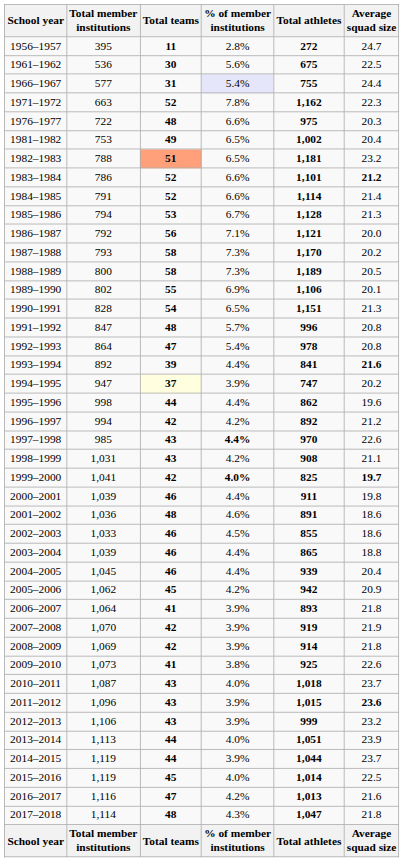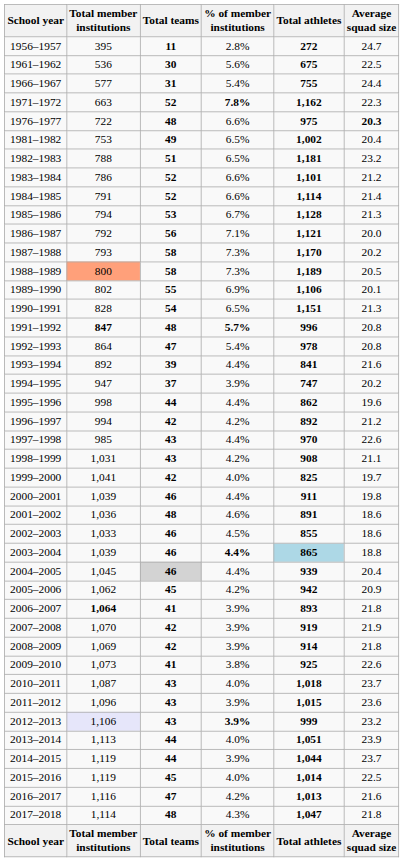(238, 83) lavender background -> (238, 83) no background
(238, 102) normal -> (238, 102) bold
(372, 121) normal -> (372, 121) bold
(171, 159) lightsalmon background -> (171, 159) no background
(372, 177) bold -> (372, 177) normal
(103, 271) no background -> (103, 271) lightsalmon background
(103, 327) normal -> (103, 327) bold
(238, 327) normal -> (238, 327) bold
(372, 365) bold -> (372, 365) normal
(171, 384) lightyellow background -> (171, 384) no background
(238, 440) bold -> (238, 440) normal
(238, 478) bold -> (238, 478) normal
(372, 478) bold -> (372, 478) normal
(238, 553) normal -> (238, 553) bold
(309, 553) no background -> (309, 553) lightblue background
(171, 571) no background -> (171, 571) lightgrey background
(103, 609) normal -> (103, 609) bold
(372, 703) bold -> (372, 703) normal
(103, 721) no background -> (103, 721) lavender background
(238, 721) normal -> (238, 721) bold
